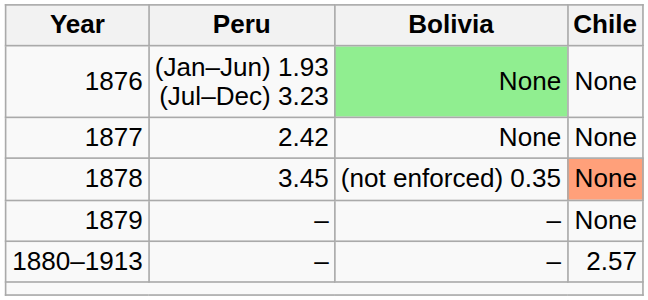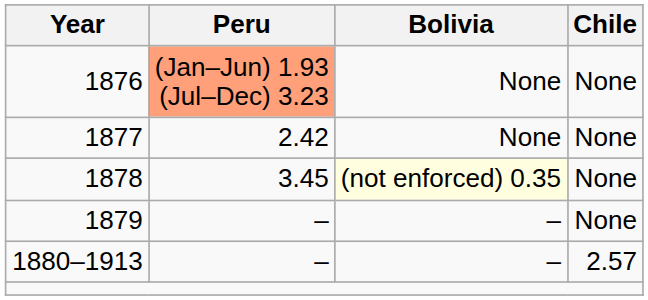(242, 81) no background -> (242, 81) lightsalmon background
(530, 81) lightgreen background -> (530, 81) no background
(451, 178) no background -> (451, 178) lightyellow background
(606, 178) lightsalmon background -> (606, 178) no background
